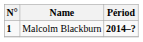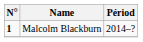(121, 29) bold -> (121, 29) normal
